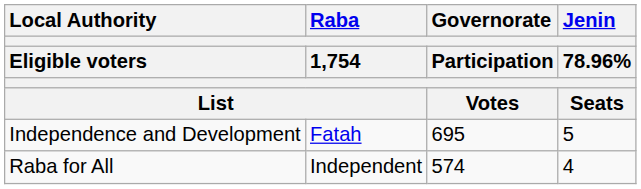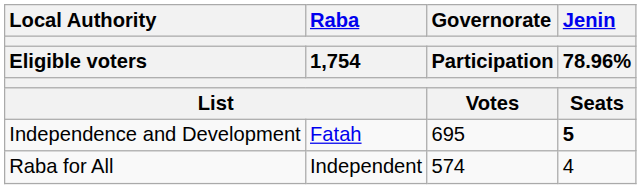(568, 134) normal -> (568, 134) bold
